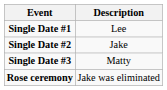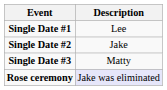(119, 77) no background -> (119, 77) lavender background
